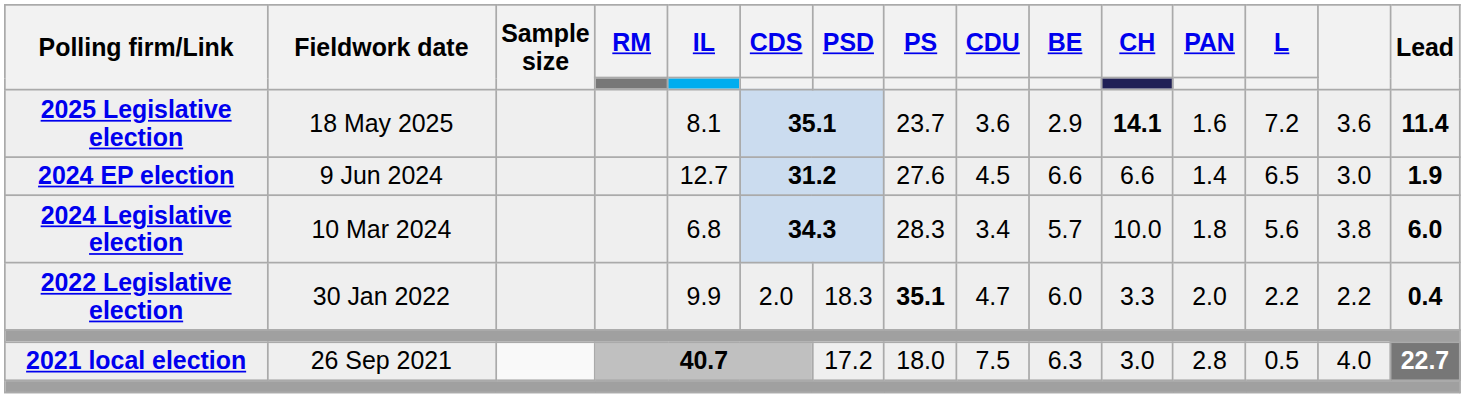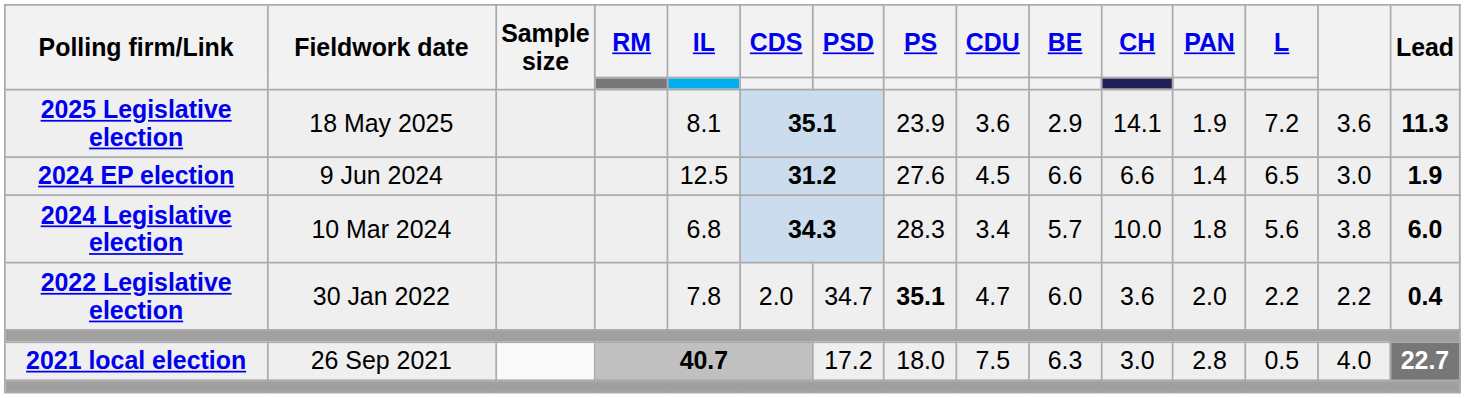(921, 123) 23.7 -> (921, 123) 23.9
(1137, 123) bold -> (1137, 123) normal
(1209, 123) 1.6 -> (1209, 123) 1.9
(1425, 123) 11.4 -> (1425, 123) 11.3
(704, 176) 12.7 -> (704, 176) 12.5
(704, 297) 9.9 -> (704, 297) 7.8
(848, 297) 18.3 -> (848, 297) 34.7
(1137, 297) 3.3 -> (1137, 297) 3.6
